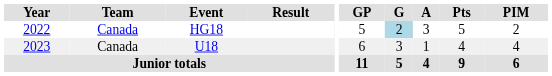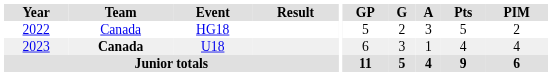(399, 29) lightblue background -> (402, 29) no background
(118, 46) normal -> (121, 46) bold
